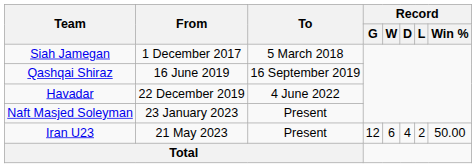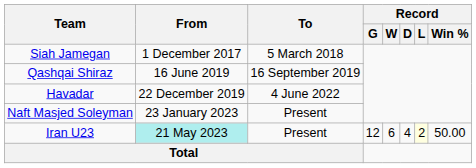(192, 133) no background -> (192, 133) paleturquoise background
(422, 133) no background -> (422, 133) lightyellow background
